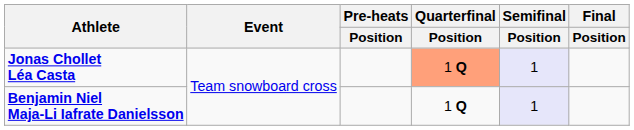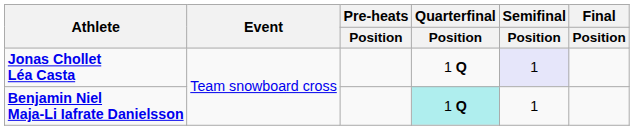(455, 68) lightsalmon background -> (455, 68) no background
(455, 106) no background -> (455, 106) paleturquoise background
(534, 106) lavender background -> (534, 106) no background
